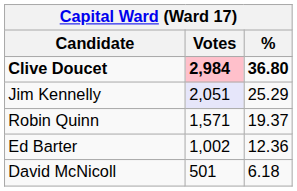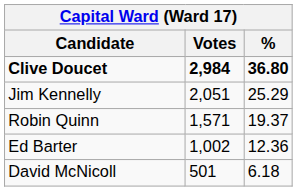(210, 69) pink background -> (210, 69) no background
(210, 95) lavender background -> (210, 95) no background
